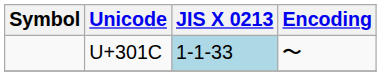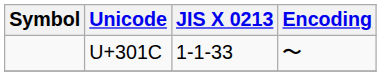(204, 53) lightblue background -> (204, 53) no background
